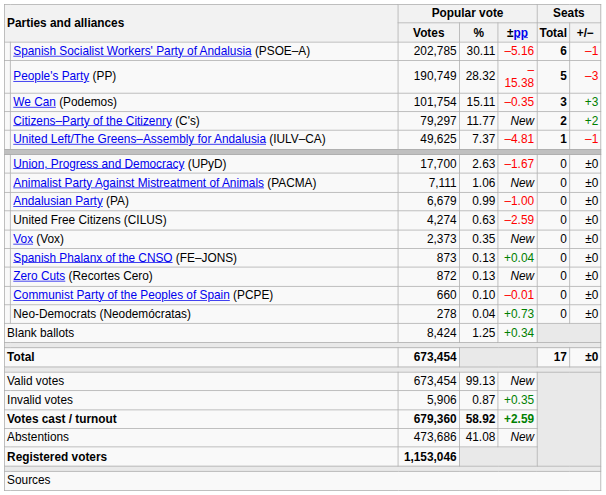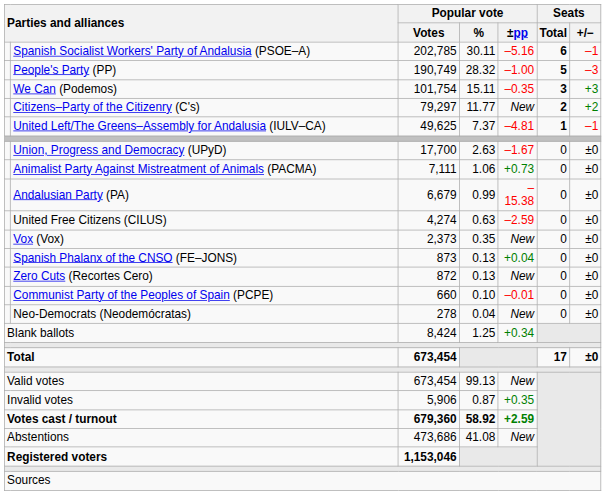(519, 76) –15.38 -> (519, 70) –1.00
(522, 182) New -> (519, 169) +0.73
(519, 201) –1.00 -> (519, 195) –15.38
(519, 314) +0.73 -> (522, 314) New
